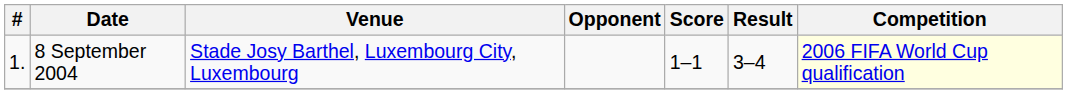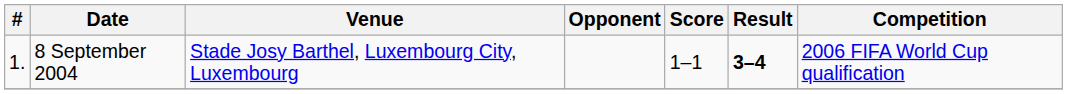(749, 61) normal -> (749, 61) bold
(895, 61) lightyellow background -> (895, 61) no background
